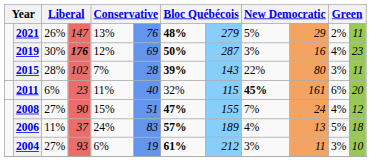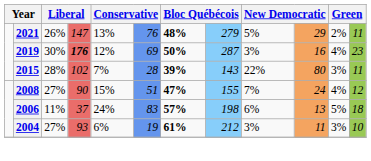- row: (27, 90)
(230, 128) 189 -> (230, 109) 198
(252, 128) 4% -> (252, 109) 6%
